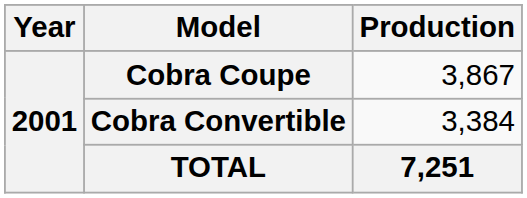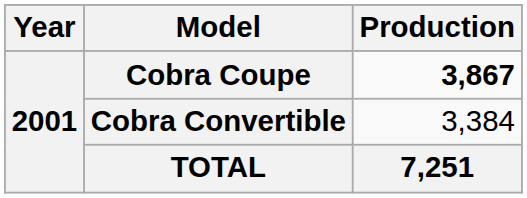(478, 74) normal -> (478, 74) bold
